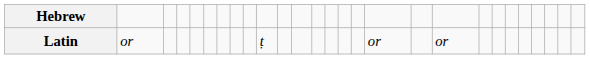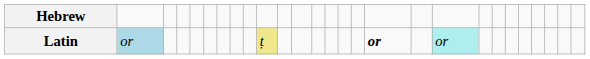(129, 41) no background -> (129, 41) lightblue background
(262, 41) no background -> (262, 41) khaki background
(376, 41) normal -> (376, 41) bold
(444, 41) no background -> (444, 41) paleturquoise background
